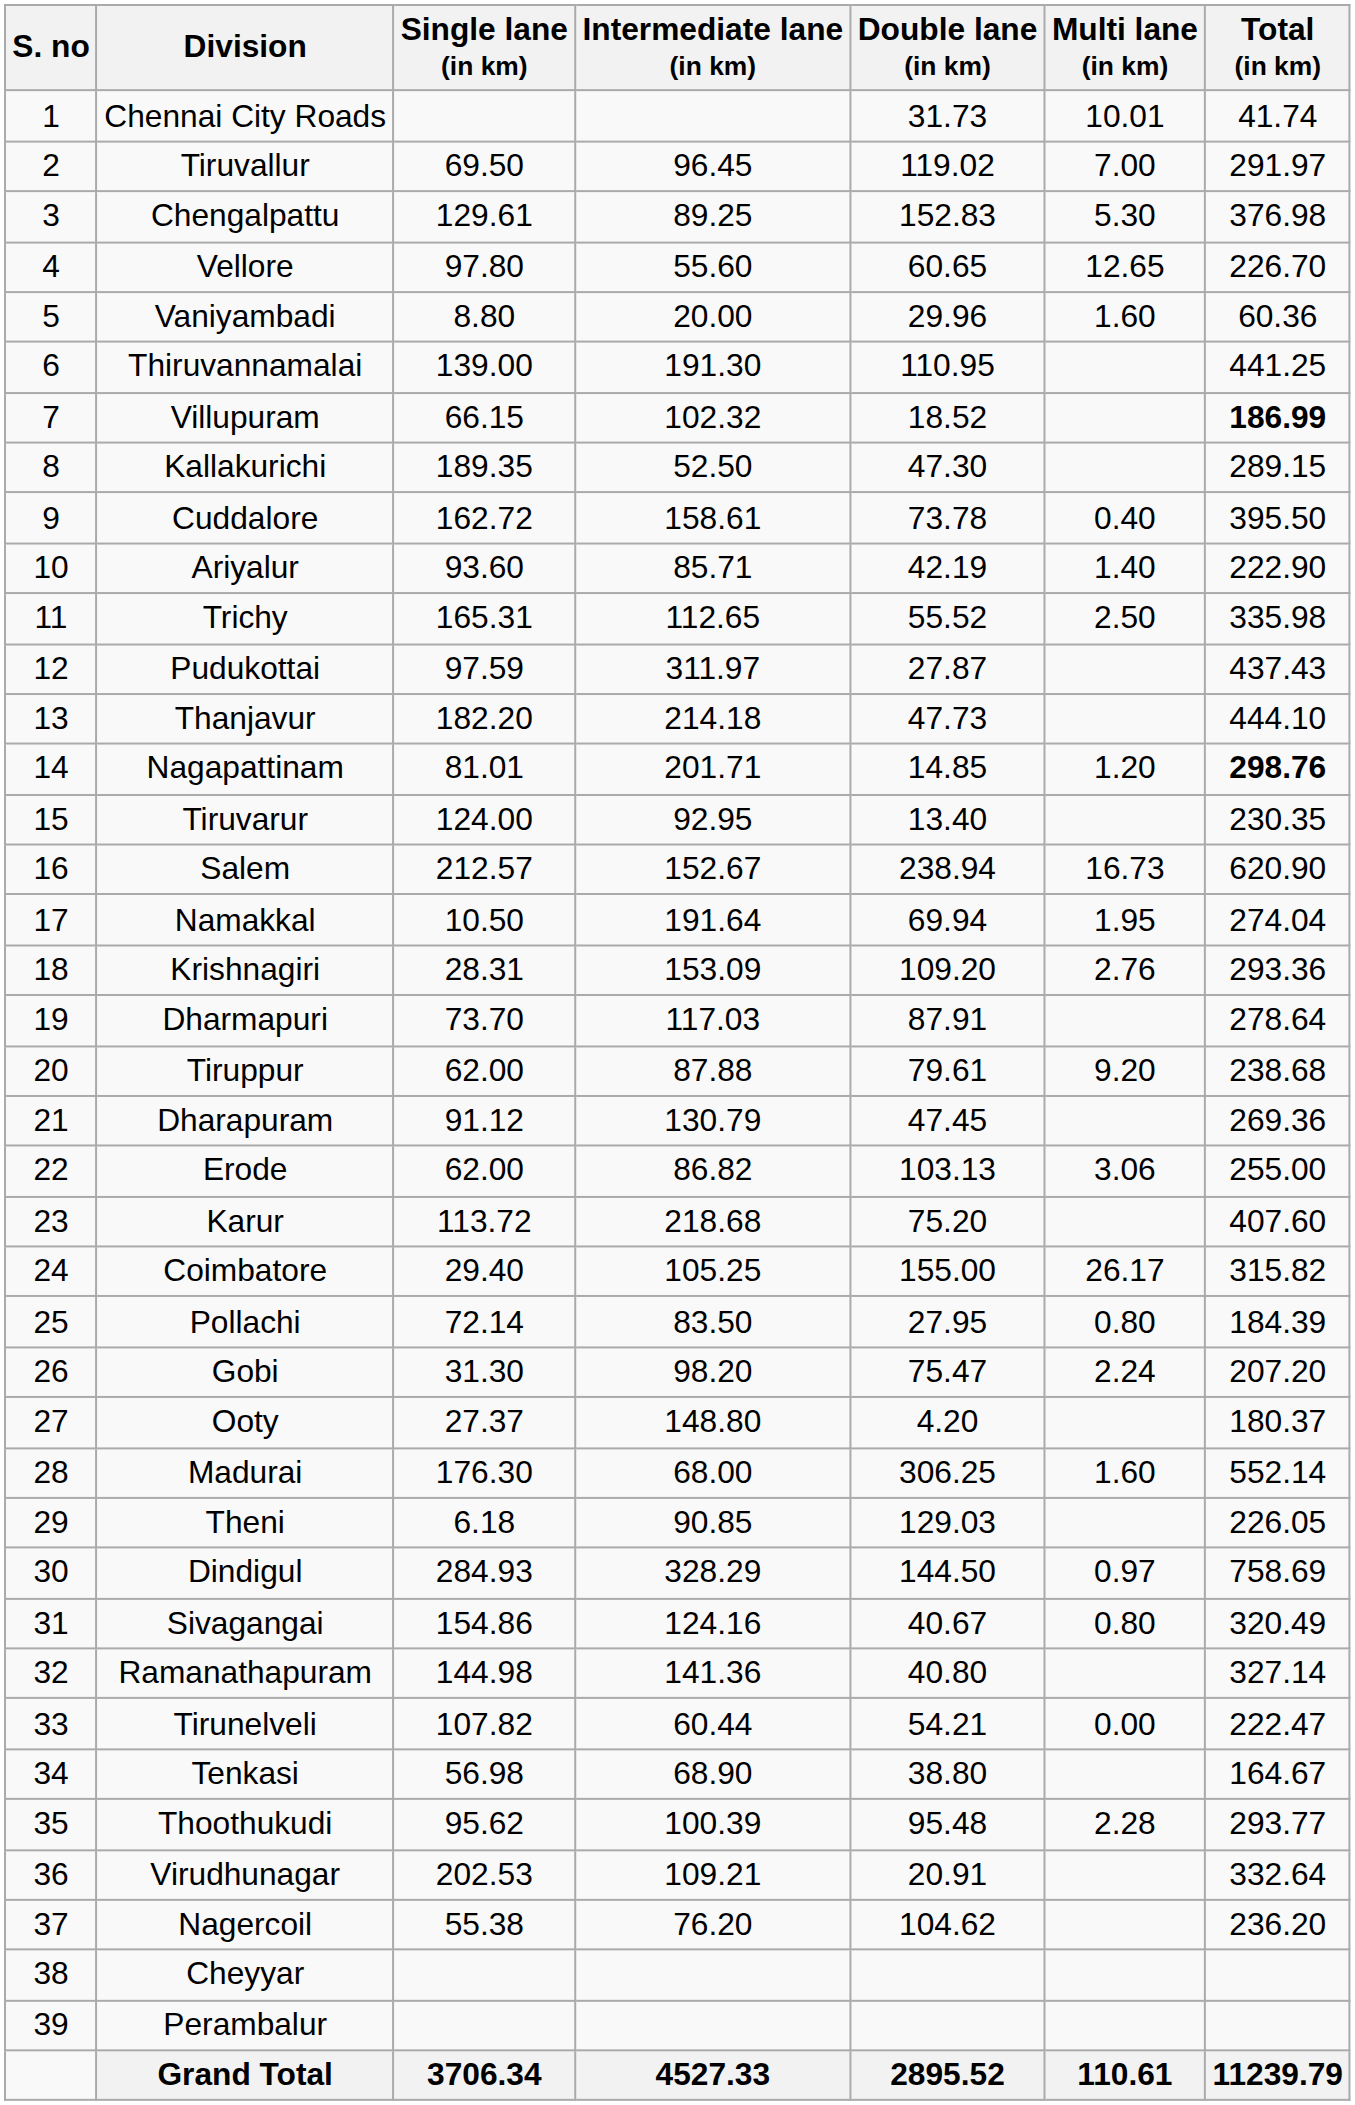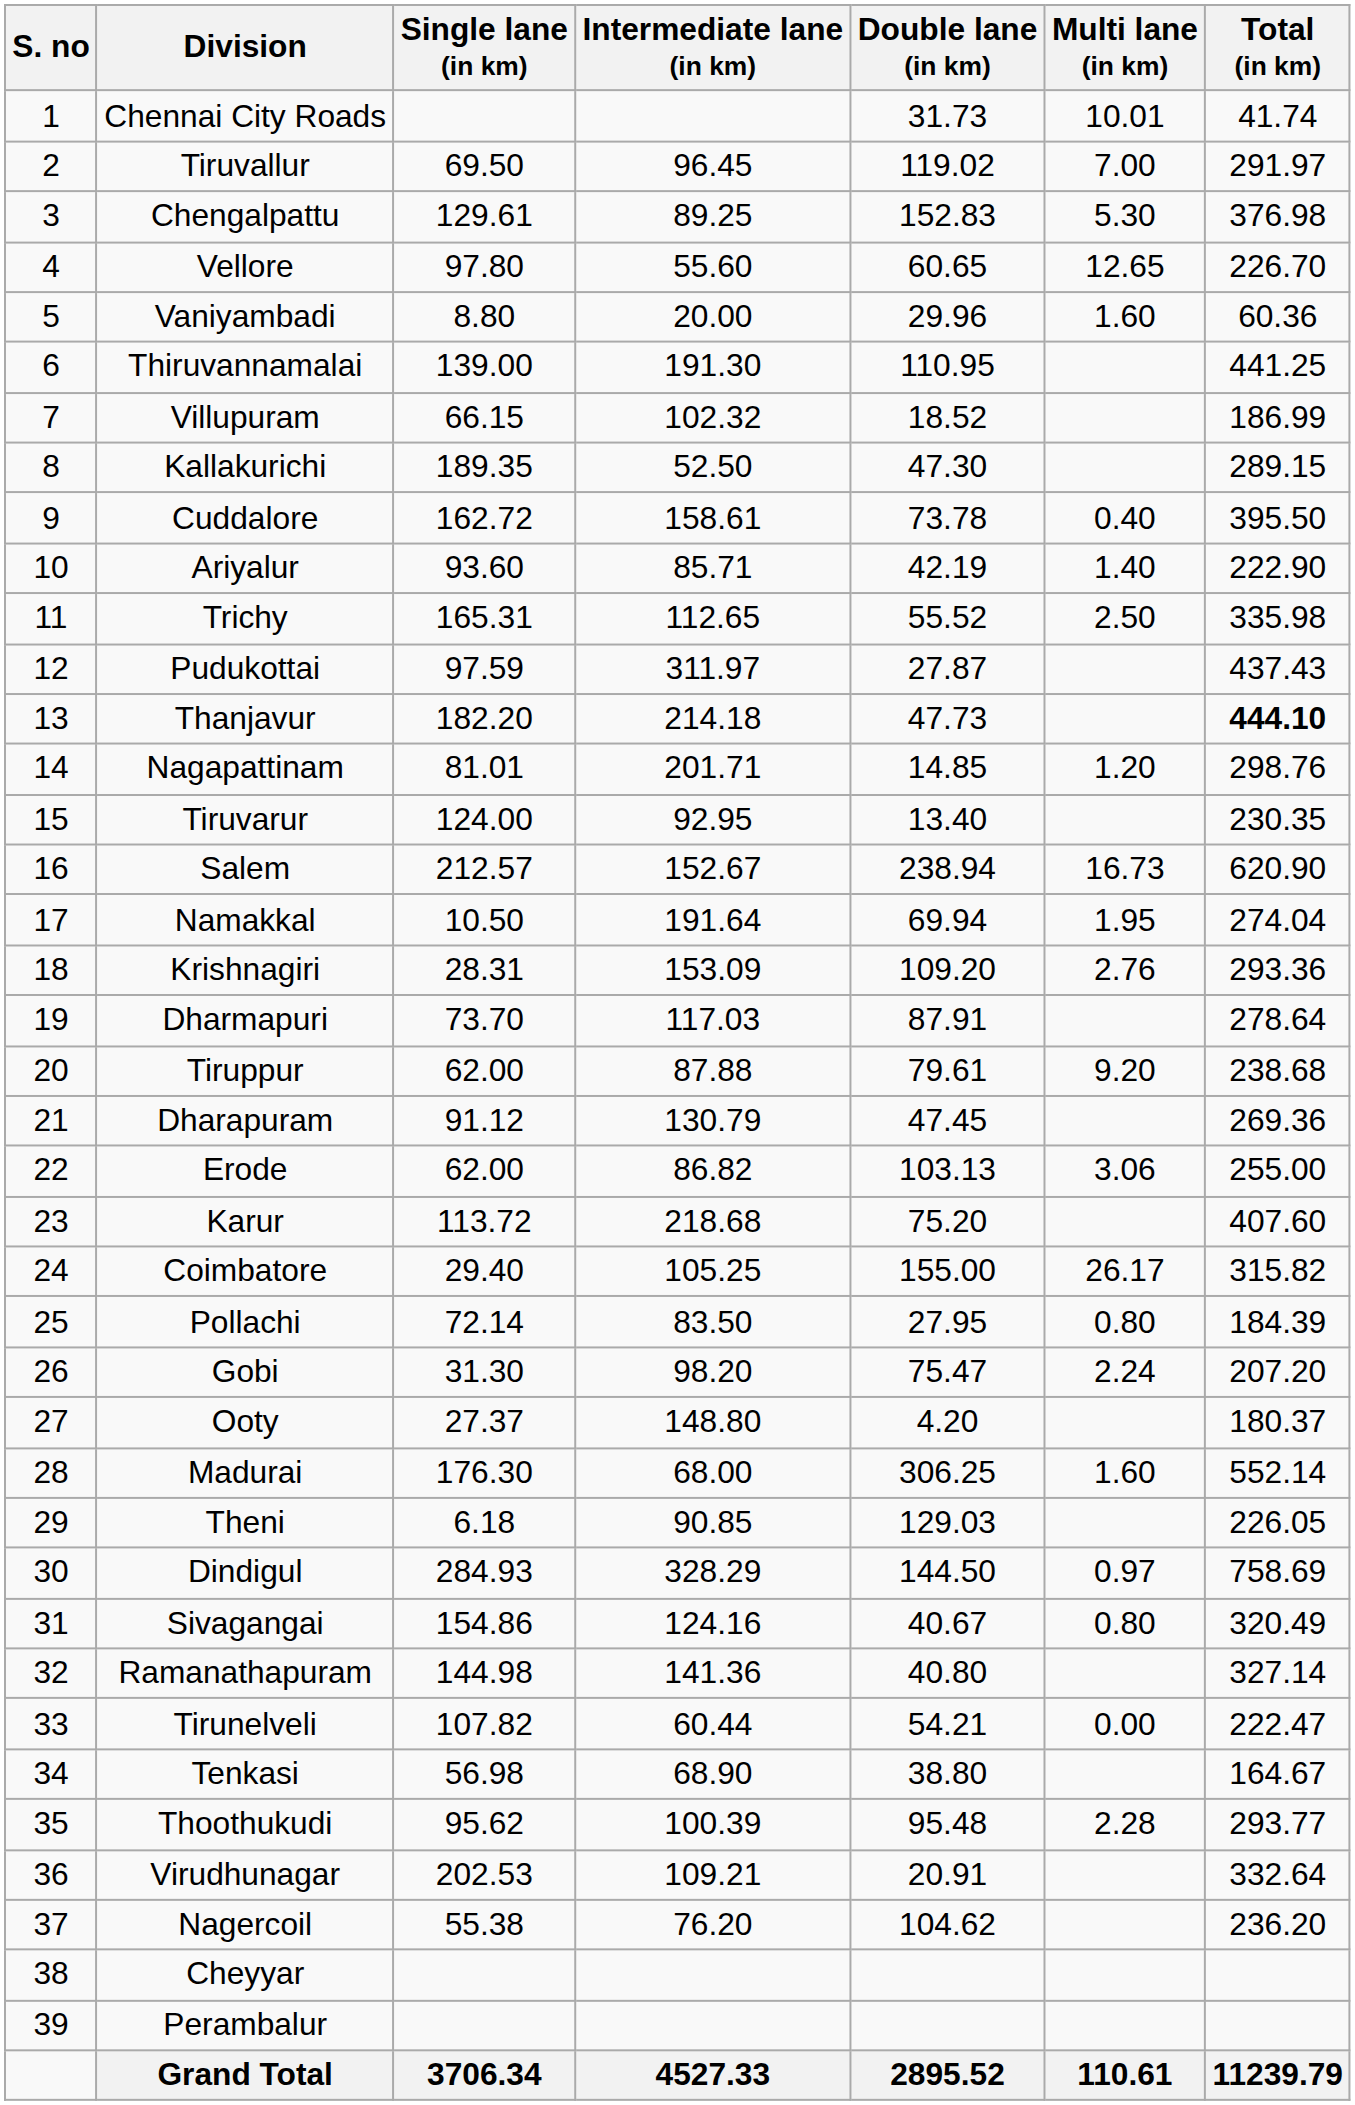(1278, 416) bold -> (1278, 416) normal
(1278, 718) normal -> (1278, 718) bold
(1278, 768) bold -> (1278, 768) normal
